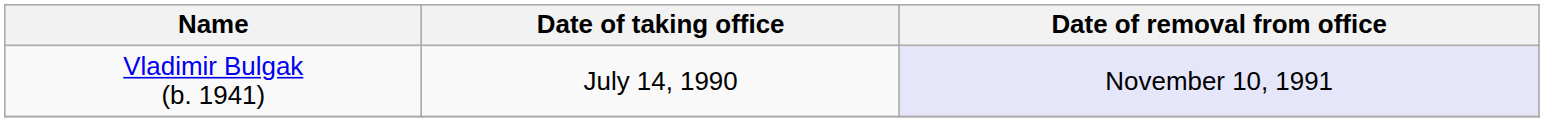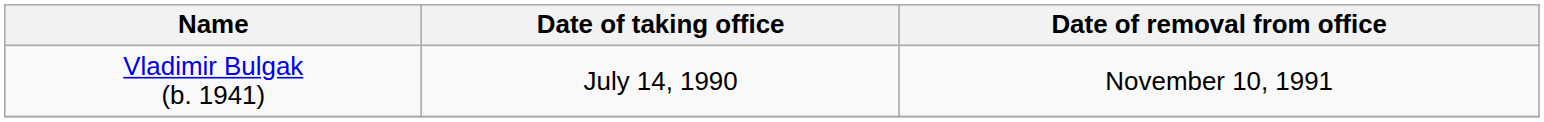(1219, 80) lavender background -> (1219, 80) no background
